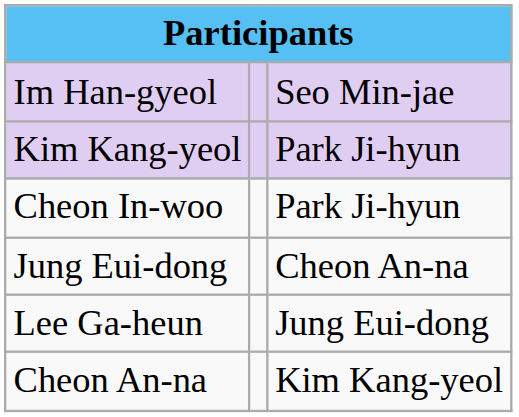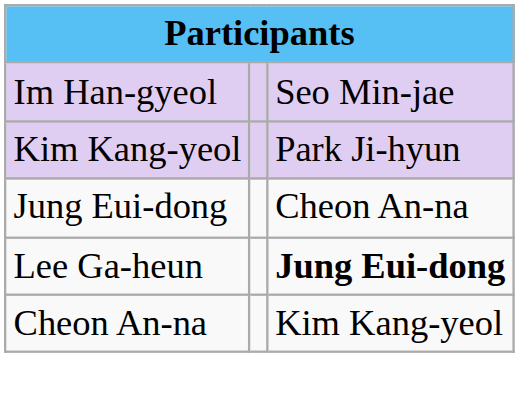- row: (118, 206)
(382, 322) normal -> (390, 264) bold
